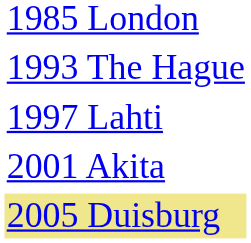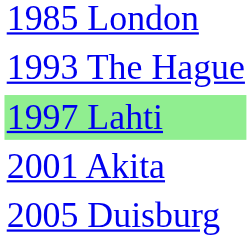(85, 116) no background -> (85, 116) lightgreen background
(113, 215) khaki background -> (113, 215) no background
